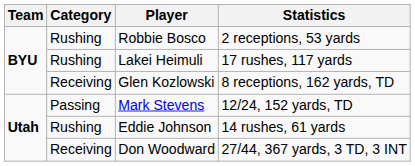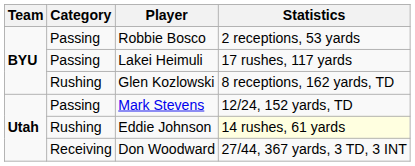(76, 38) Rushing -> (75, 38) Passing
(76, 60) Rushing -> (75, 60) Passing
(81, 82) Receiving -> (76, 82) Rushing
(283, 127) no background -> (283, 127) lightyellow background
